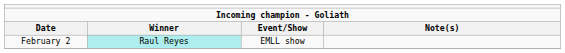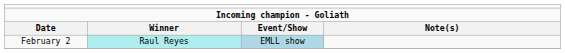(282, 42) no background -> (282, 42) lightblue background
